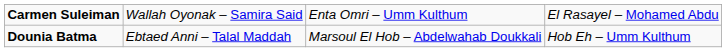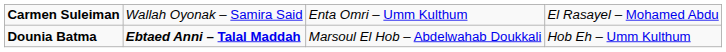(208, 36) normal -> (213, 36) bold
